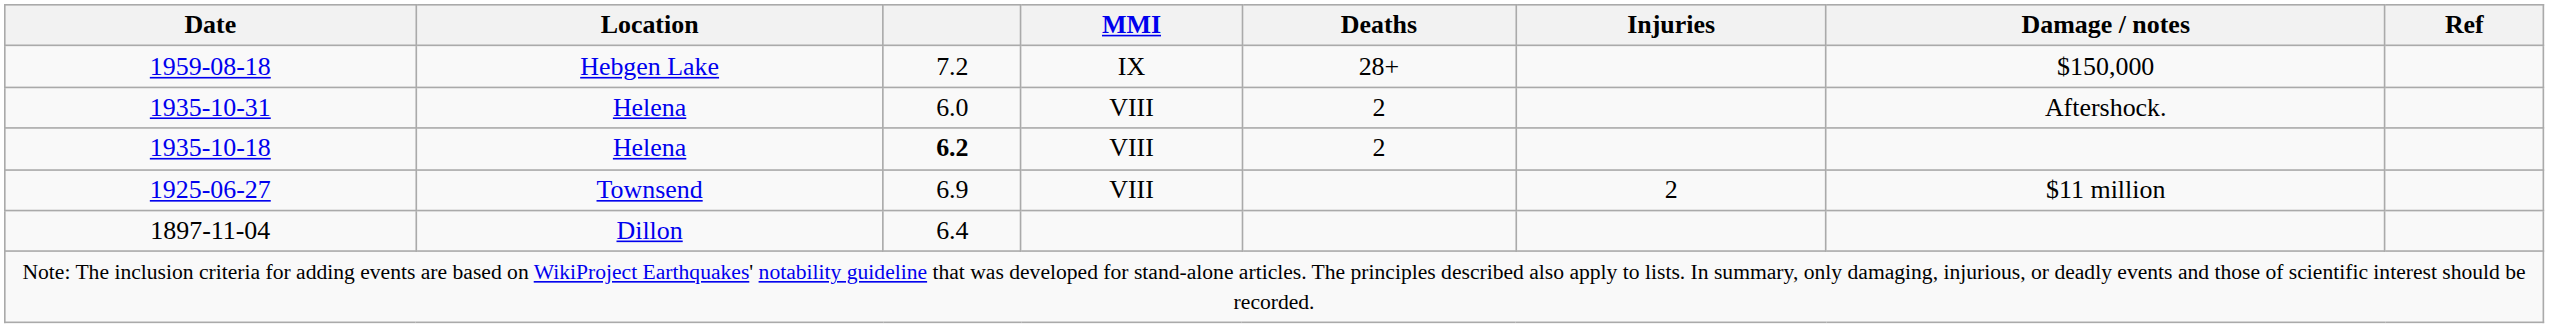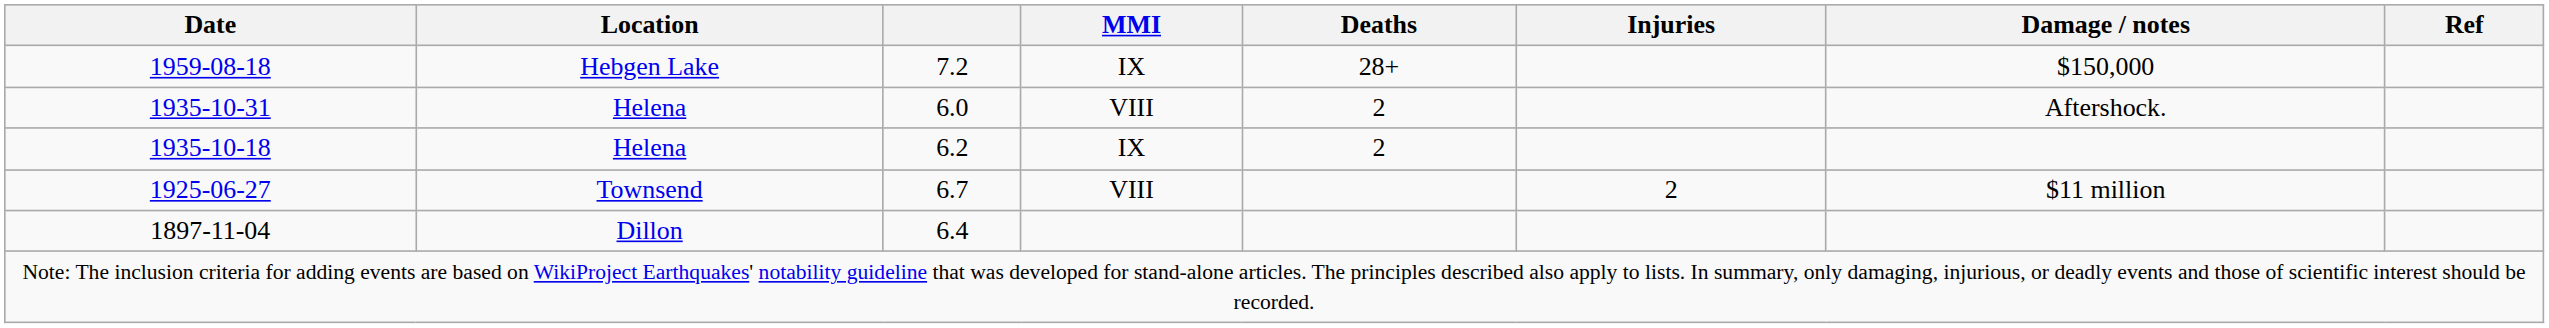(952, 148) bold -> (952, 148) normal
(1132, 148) VIII -> (1132, 148) IX
(952, 189) 6.9 -> (952, 189) 6.7
